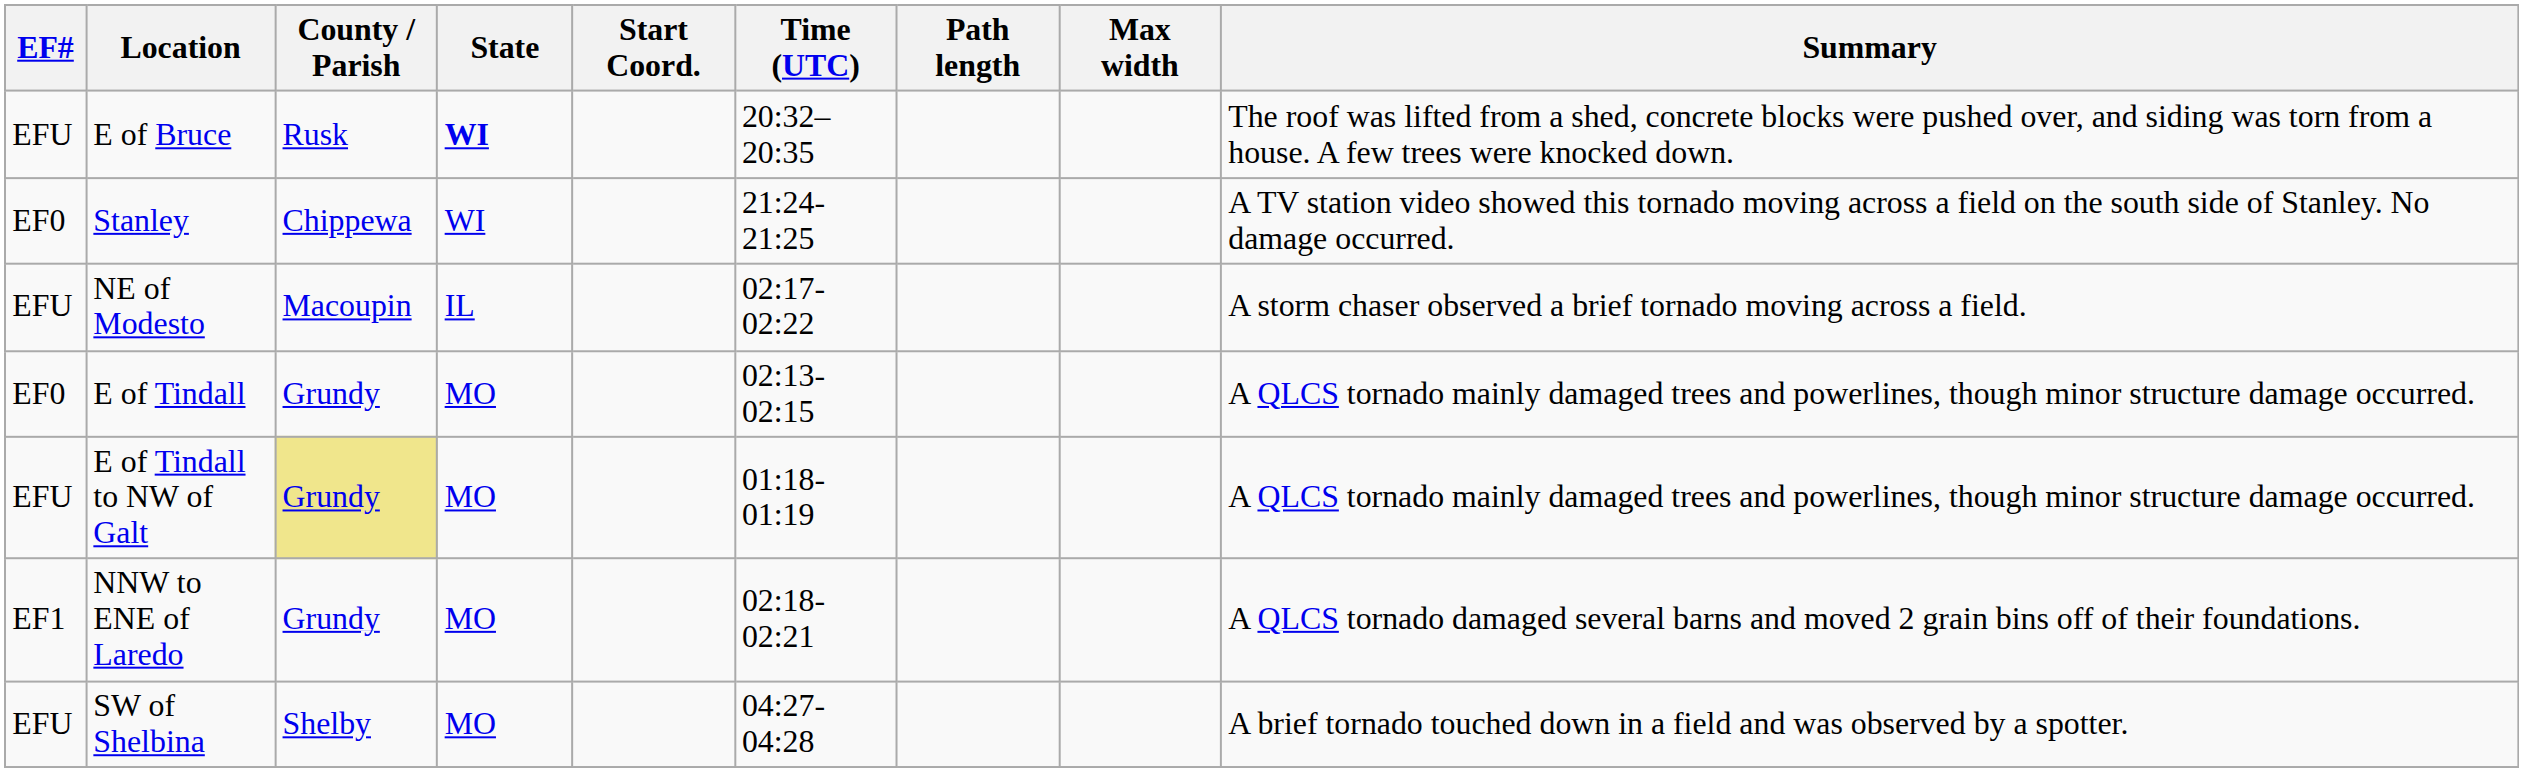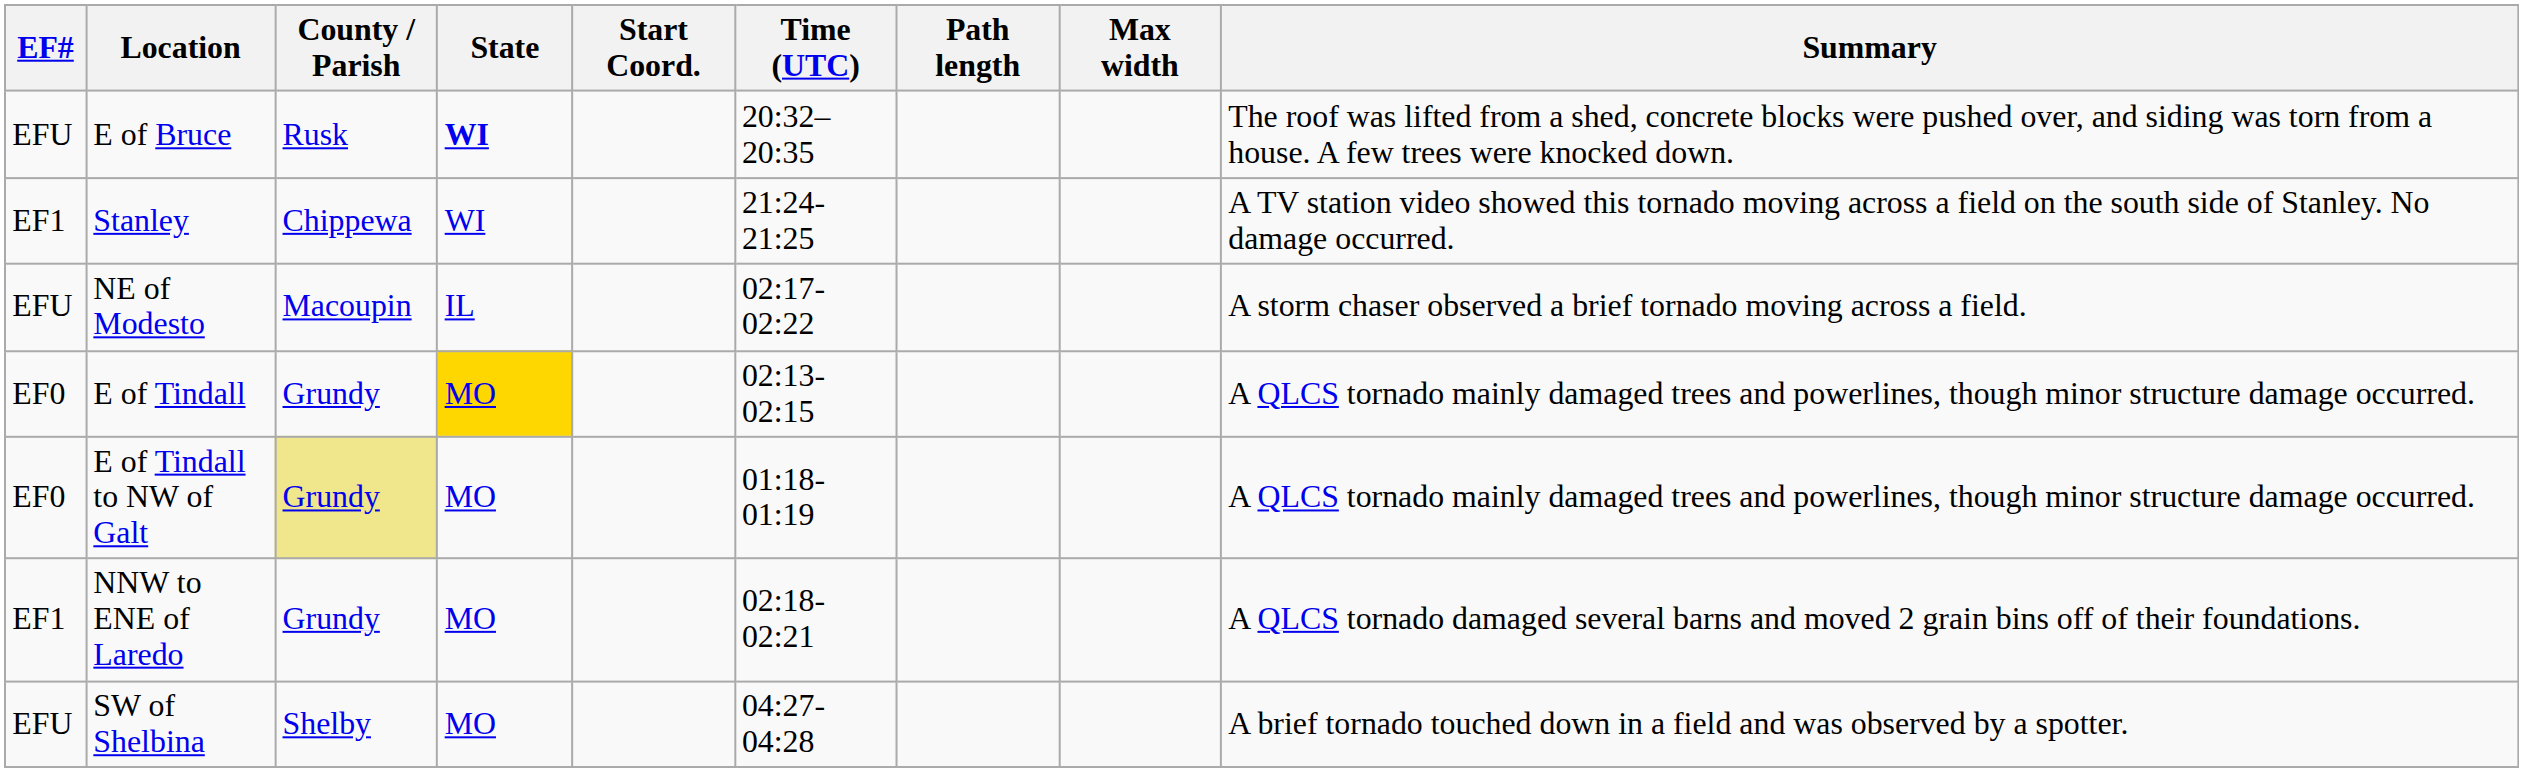(39, 220) EF0 -> (39, 220) EF1
(470, 392) no background -> (470, 392) gold background
(42, 497) EFU -> (39, 497) EF0
